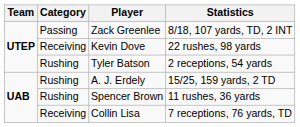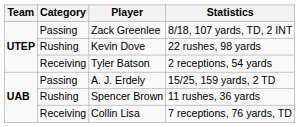(63, 46) Receiving -> (59, 46) Rushing
(59, 63) Rushing -> (63, 63) Receiving
(59, 80) Rushing -> (59, 80) Passing
